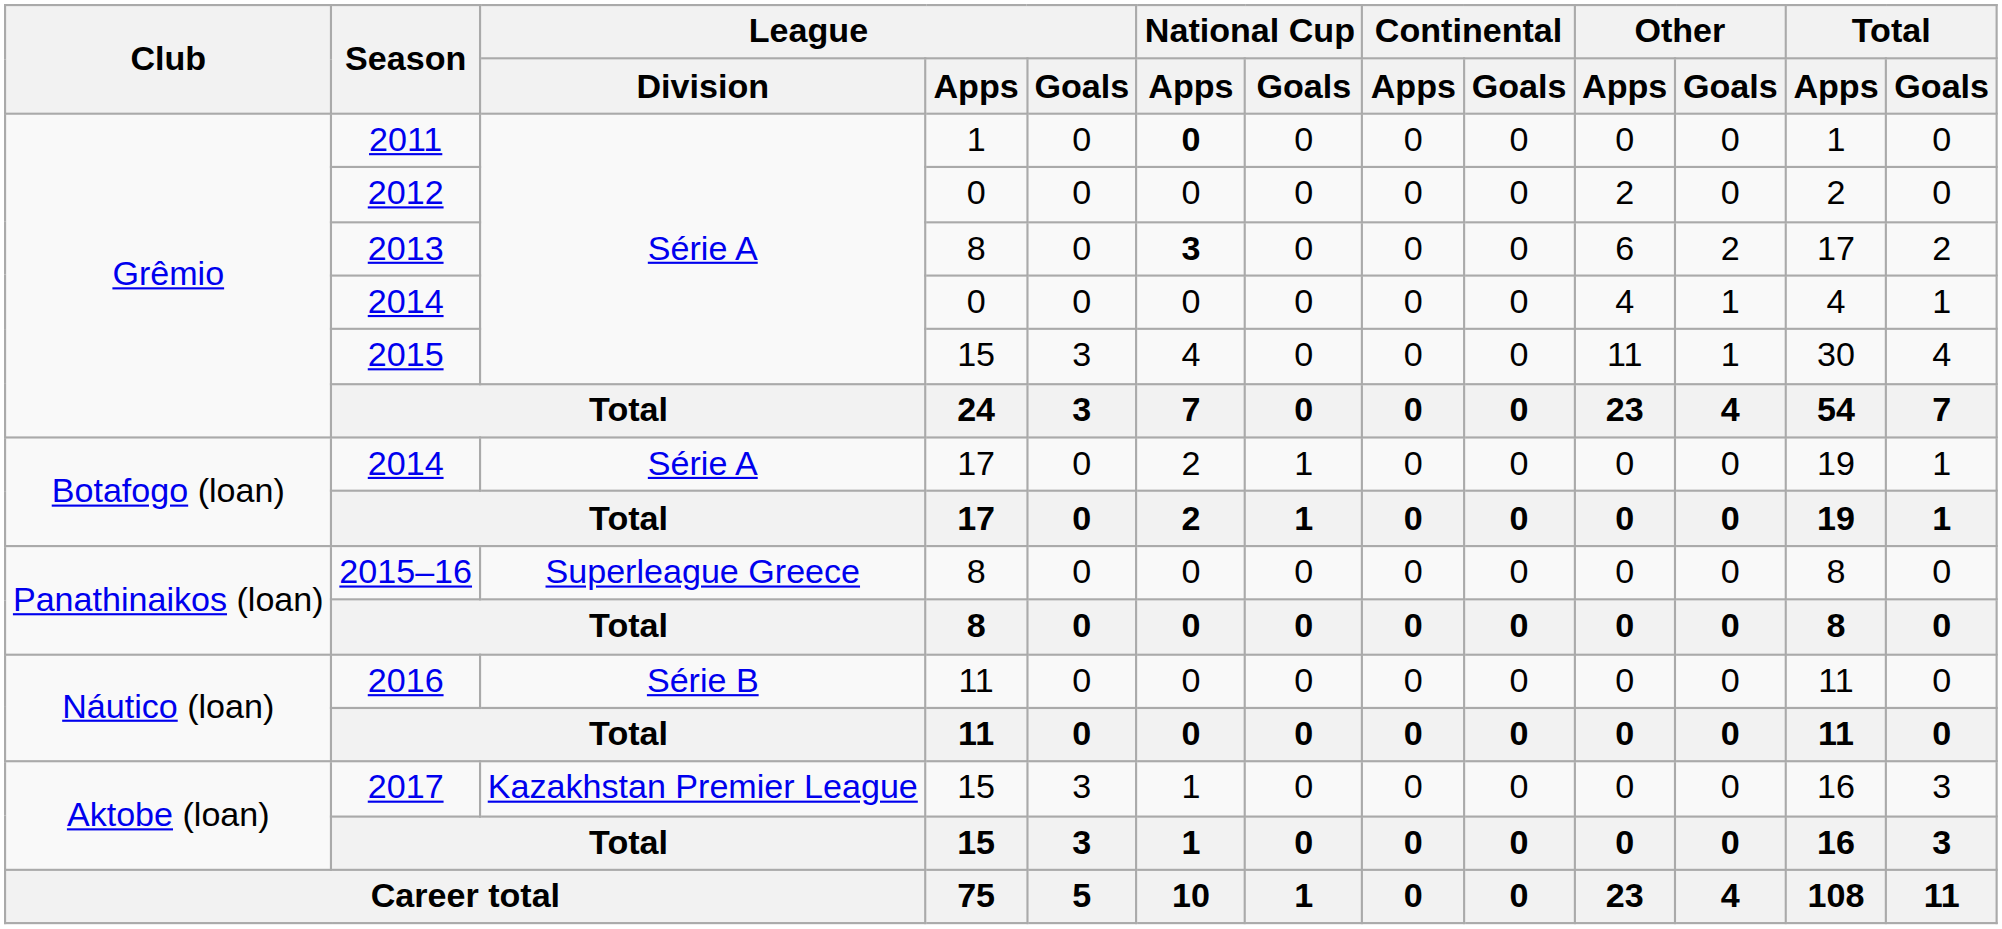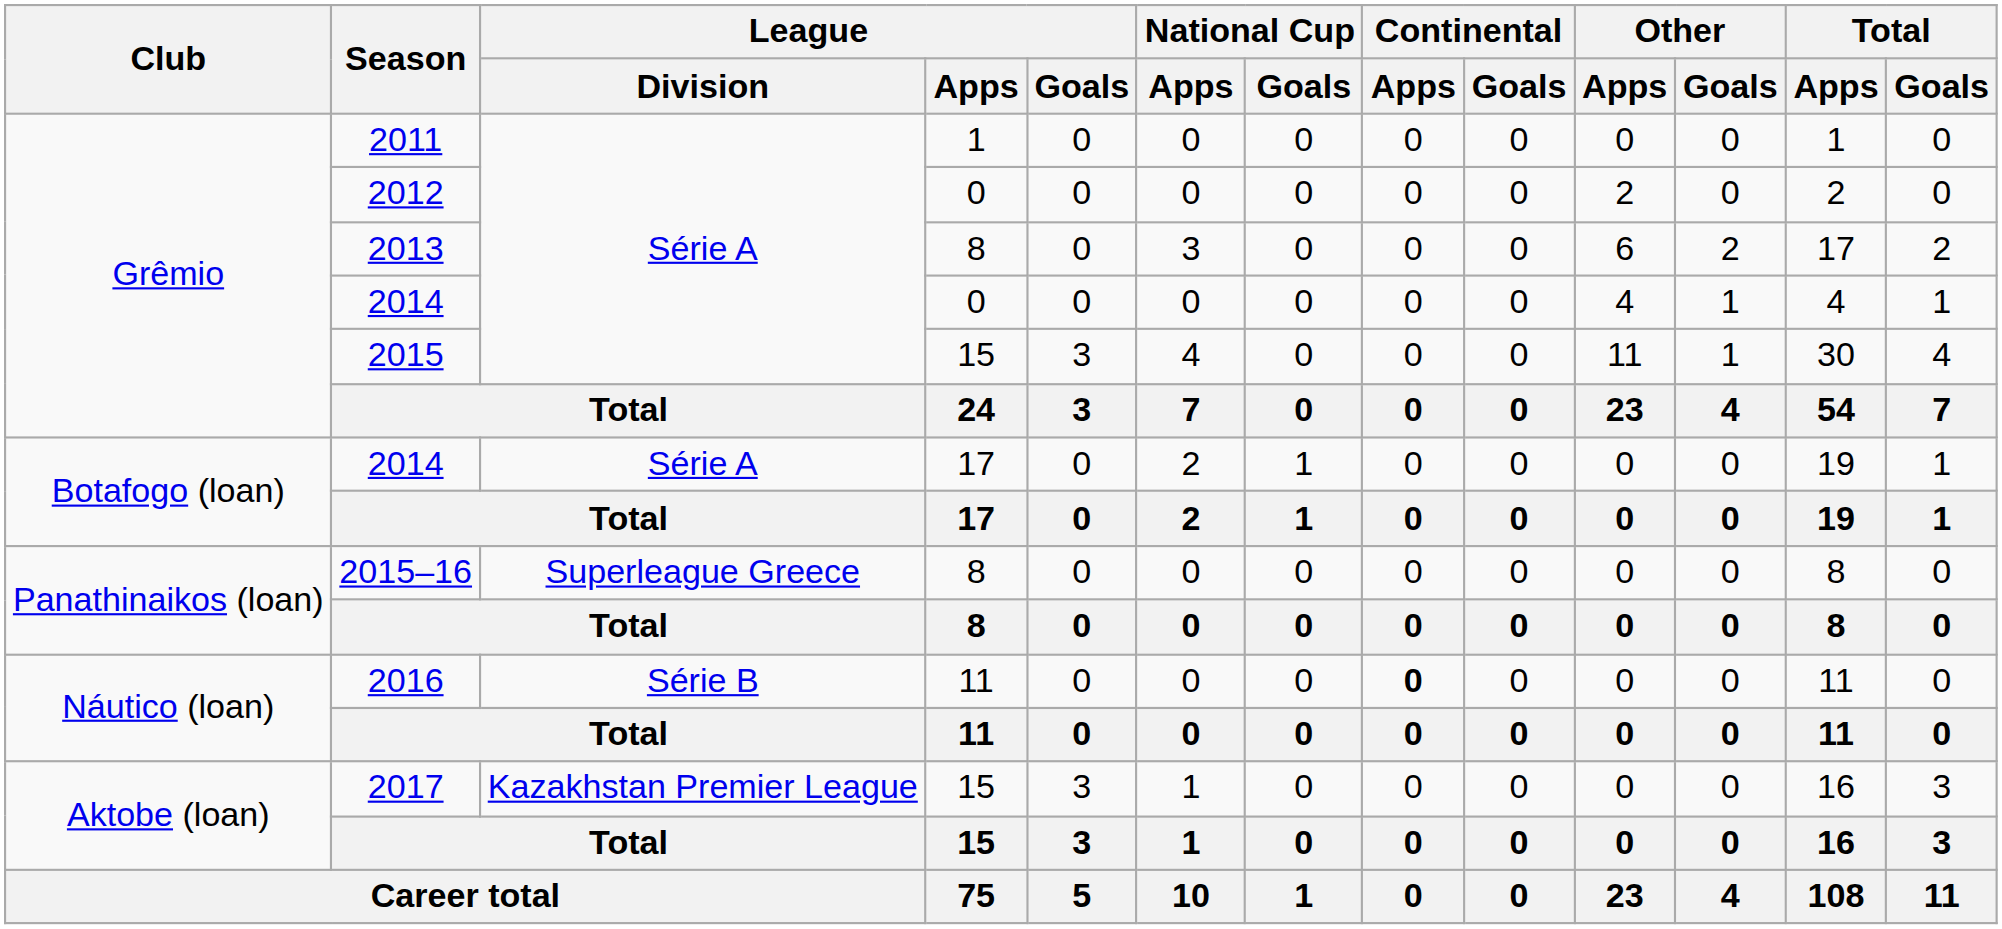(1191, 139) bold -> (1191, 139) normal
(1191, 247) bold -> (1191, 247) normal
(1413, 680) normal -> (1413, 680) bold
